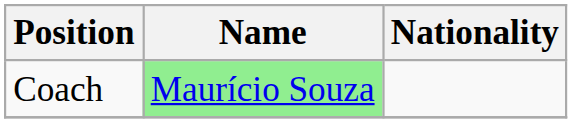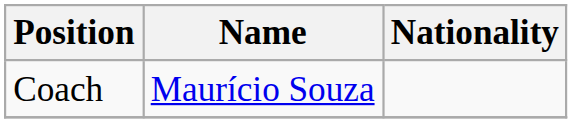(263, 88) lightgreen background -> (263, 88) no background
